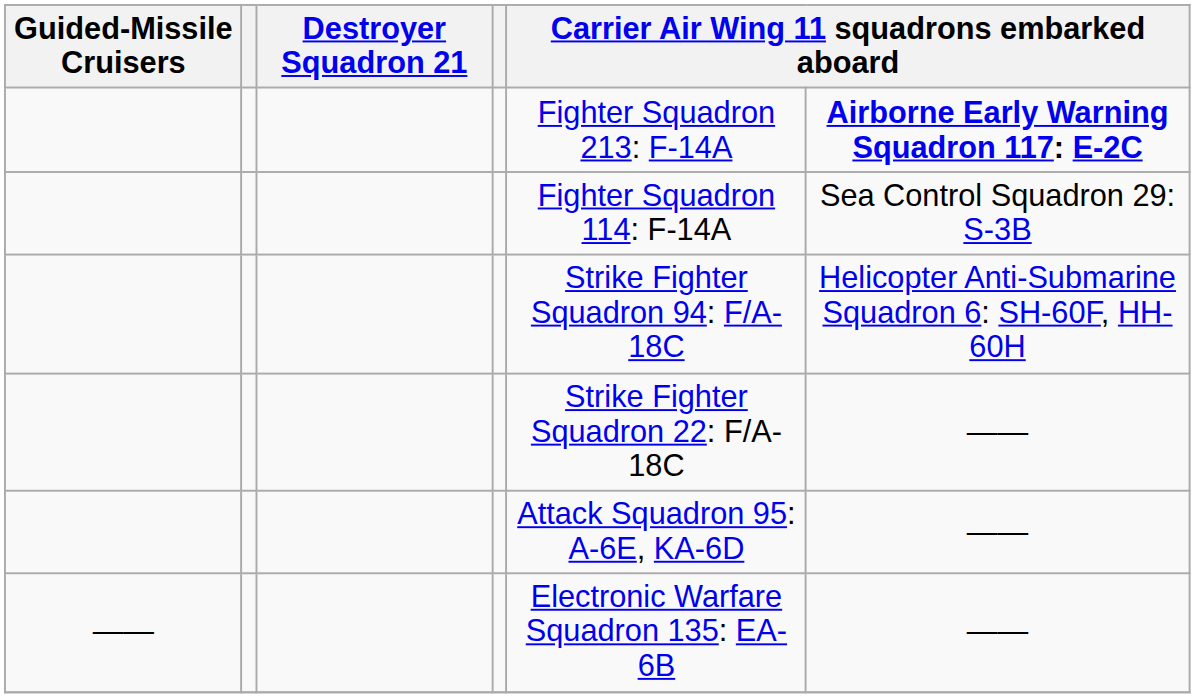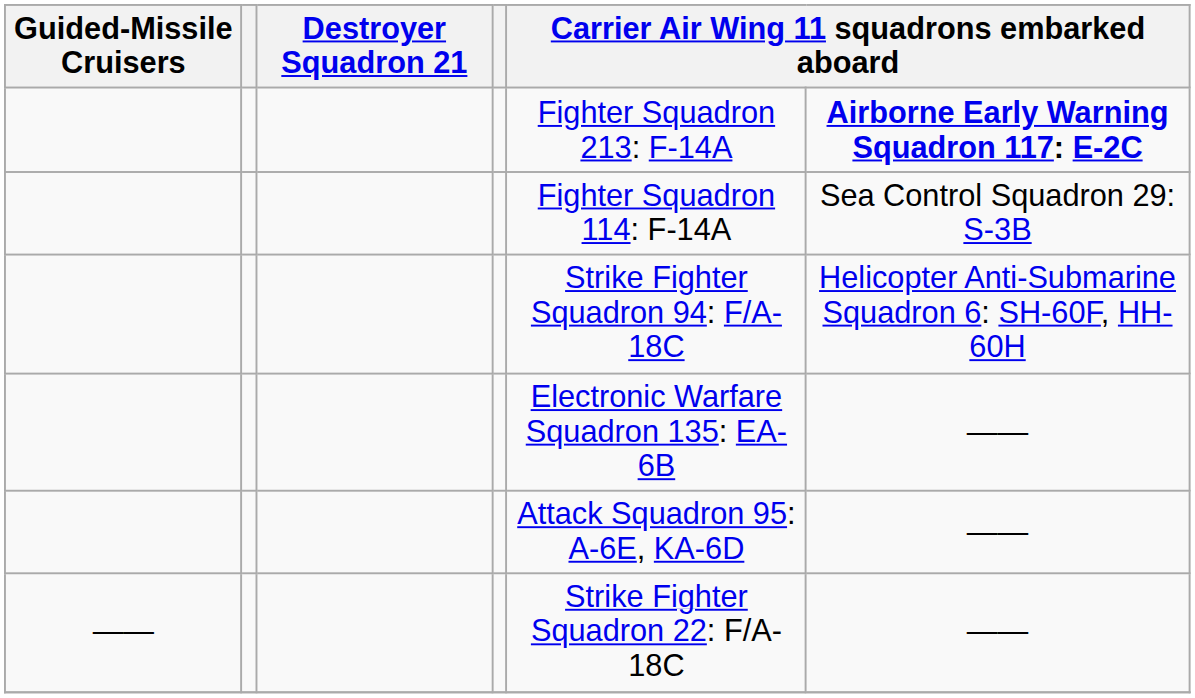(656, 431) Strike Fighter Squadron 22: F/A-18C -> (656, 431) Electronic Warfare Squadron 135: EA-6B
(656, 632) Electronic Warfare Squadron 135: EA-6B -> (656, 632) Strike Fighter Squadron 22: F/A-18C
